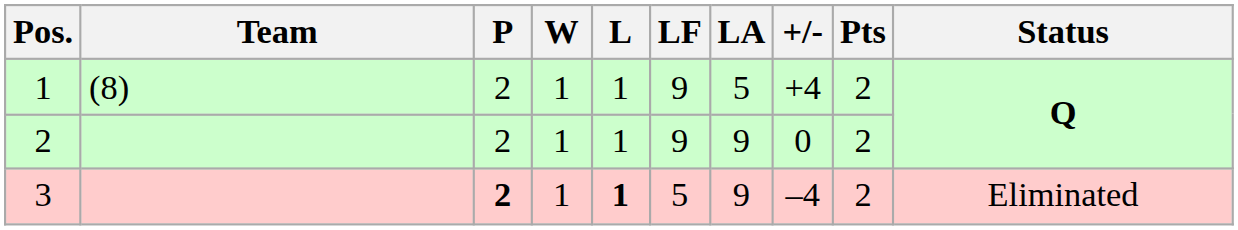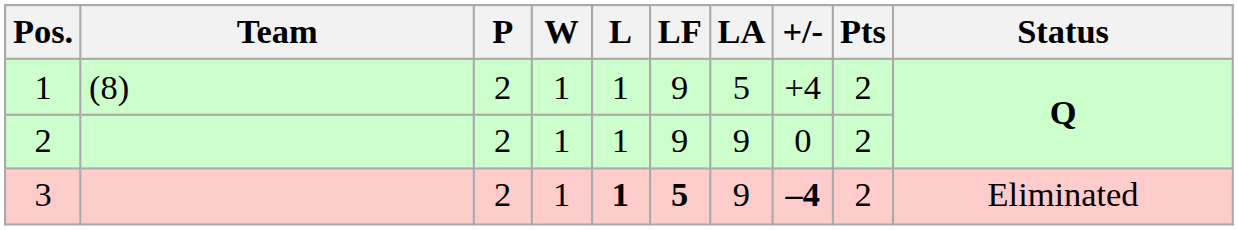(503, 195) bold -> (503, 195) normal
(680, 195) normal -> (680, 195) bold
(803, 195) normal -> (803, 195) bold
